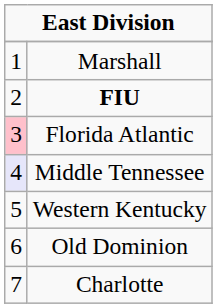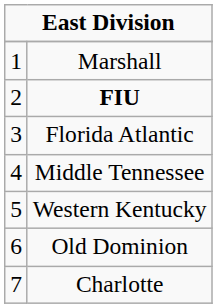(16, 135) pink background -> (16, 135) no background
(16, 172) lavender background -> (16, 172) no background
